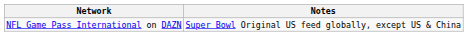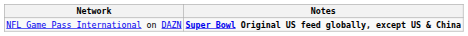(323, 25) normal -> (323, 25) bold
